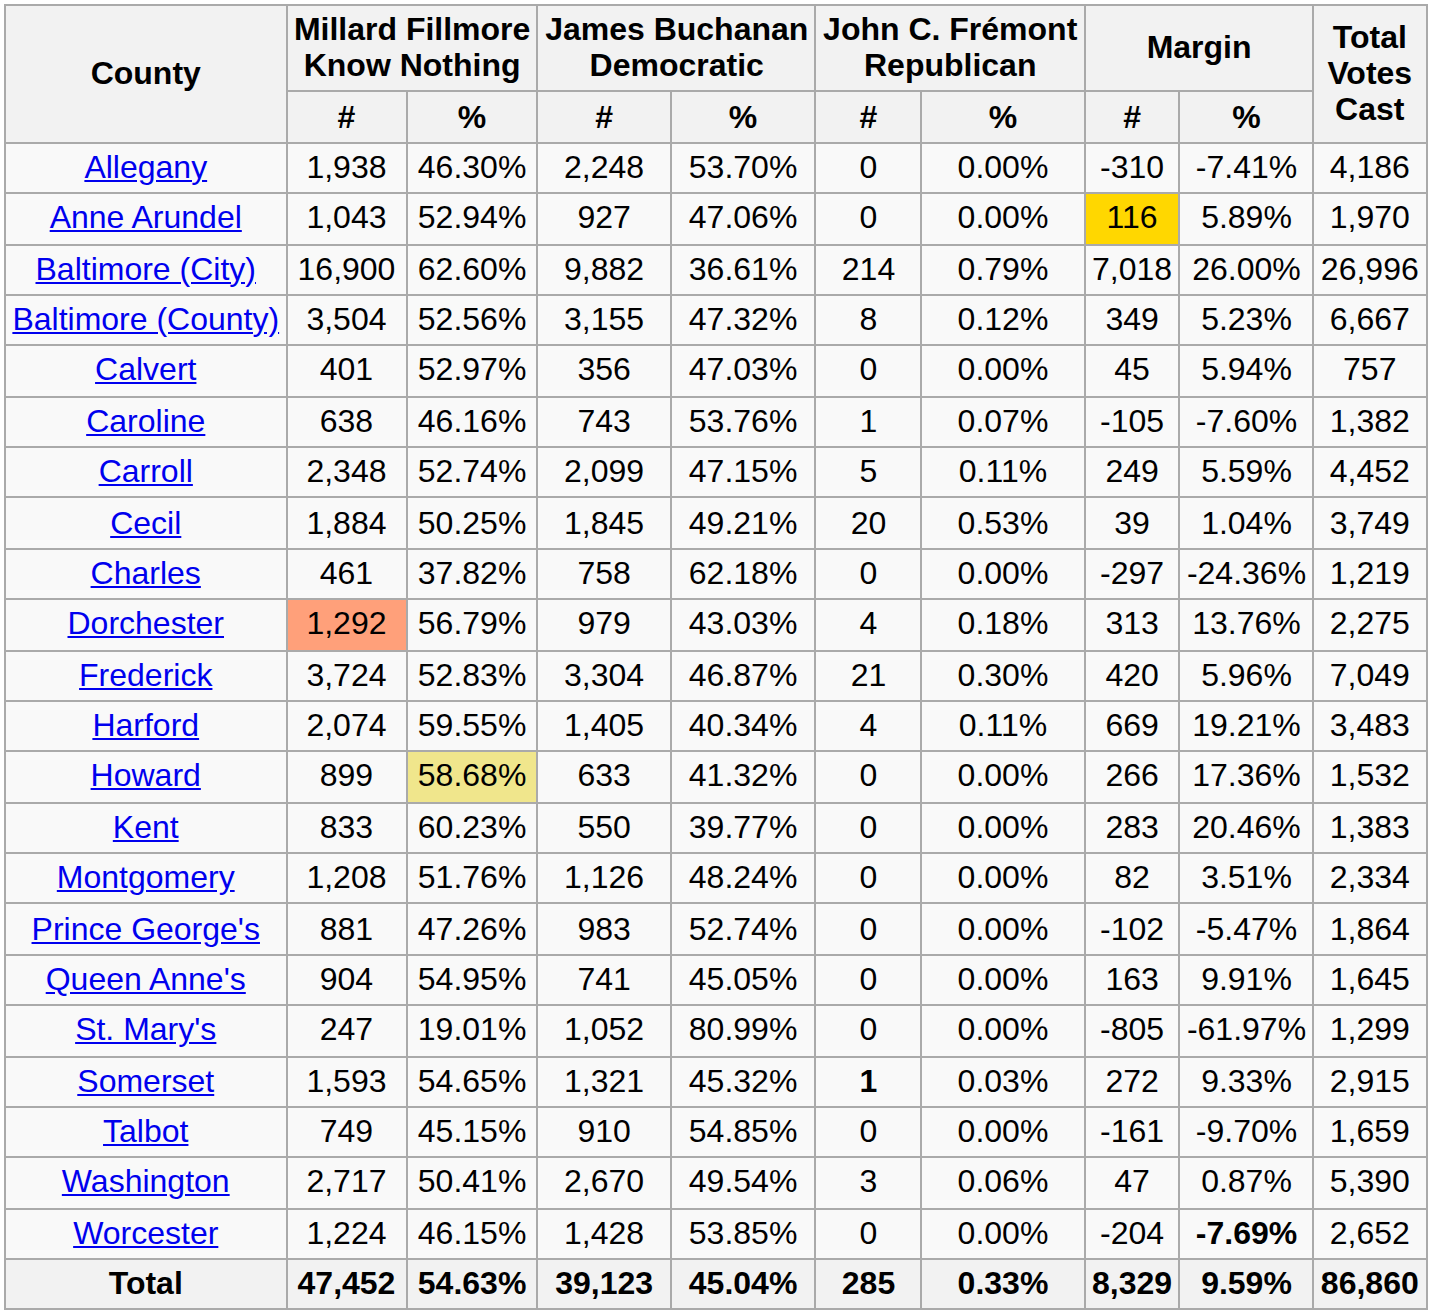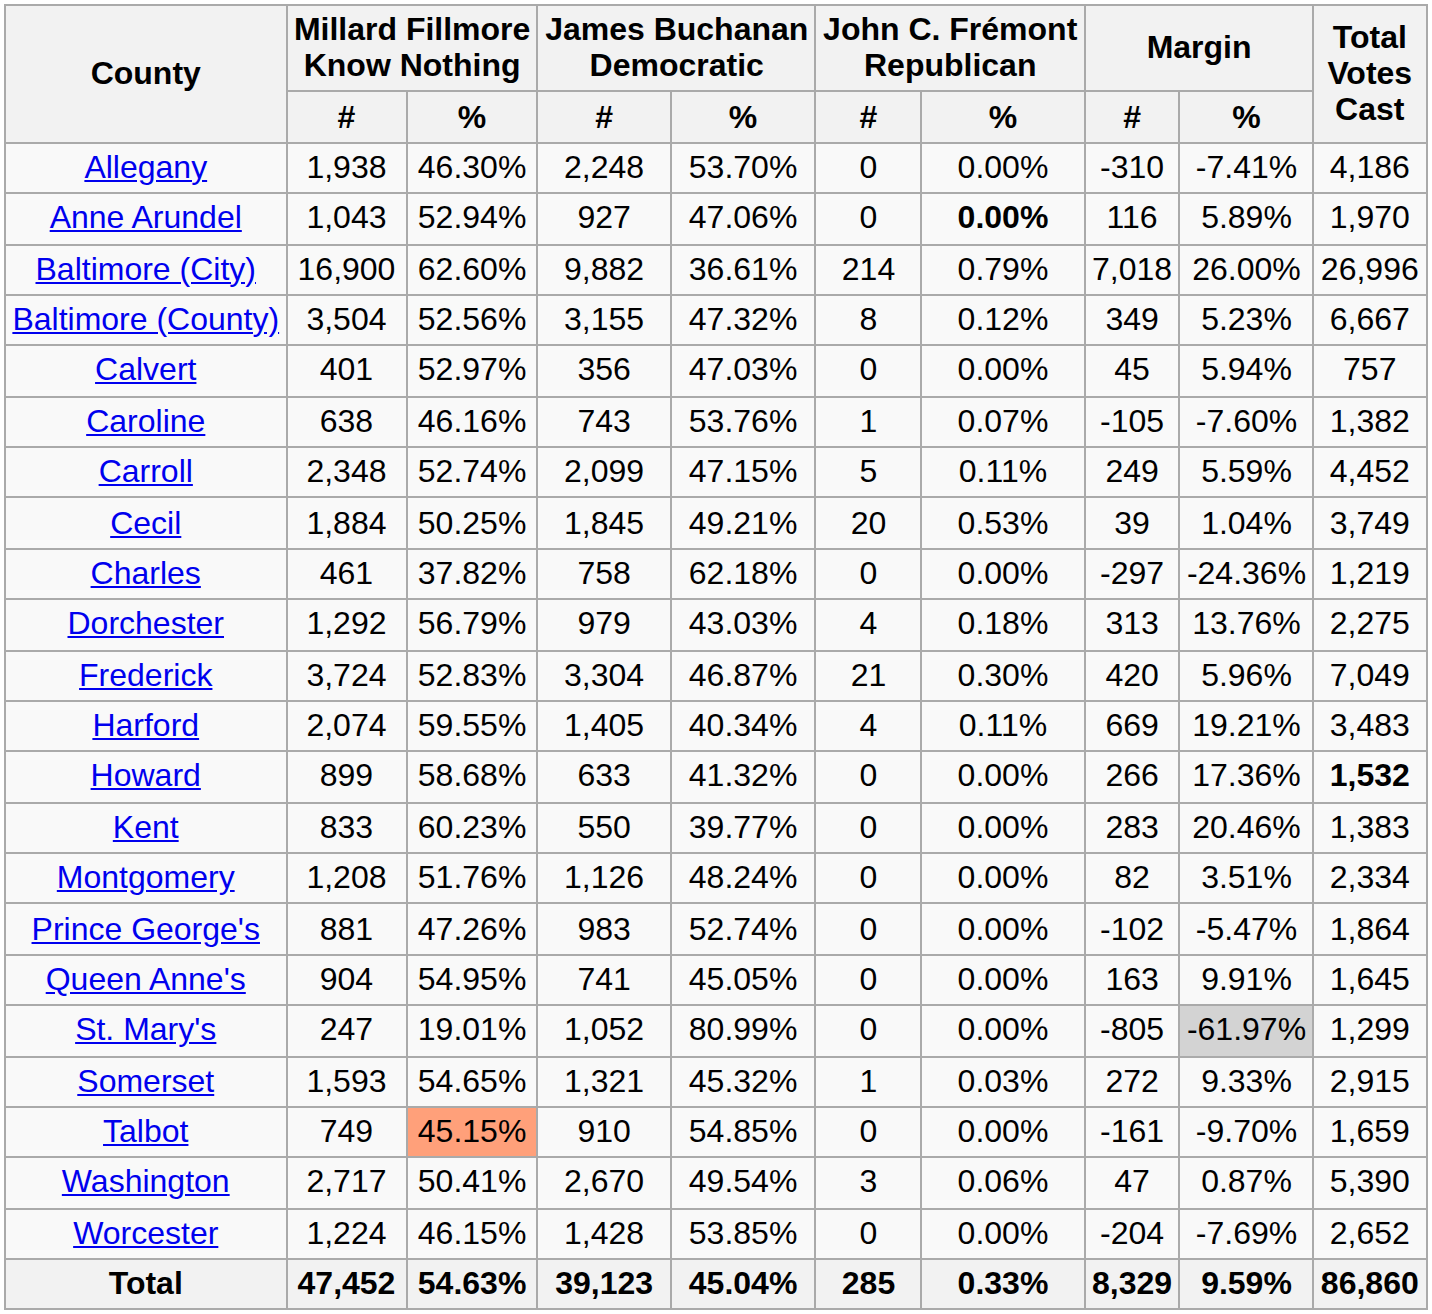(1003, 218) normal -> (1003, 218) bold
(1132, 218) gold background -> (1132, 218) no background
(346, 624) lightsalmon background -> (346, 624) no background
(472, 776) khaki background -> (472, 776) no background
(1370, 776) normal -> (1370, 776) bold
(1246, 1030) no background -> (1246, 1030) lightgrey background
(868, 1080) bold -> (868, 1080) normal
(472, 1131) no background -> (472, 1131) lightsalmon background
(1246, 1233) bold -> (1246, 1233) normal
